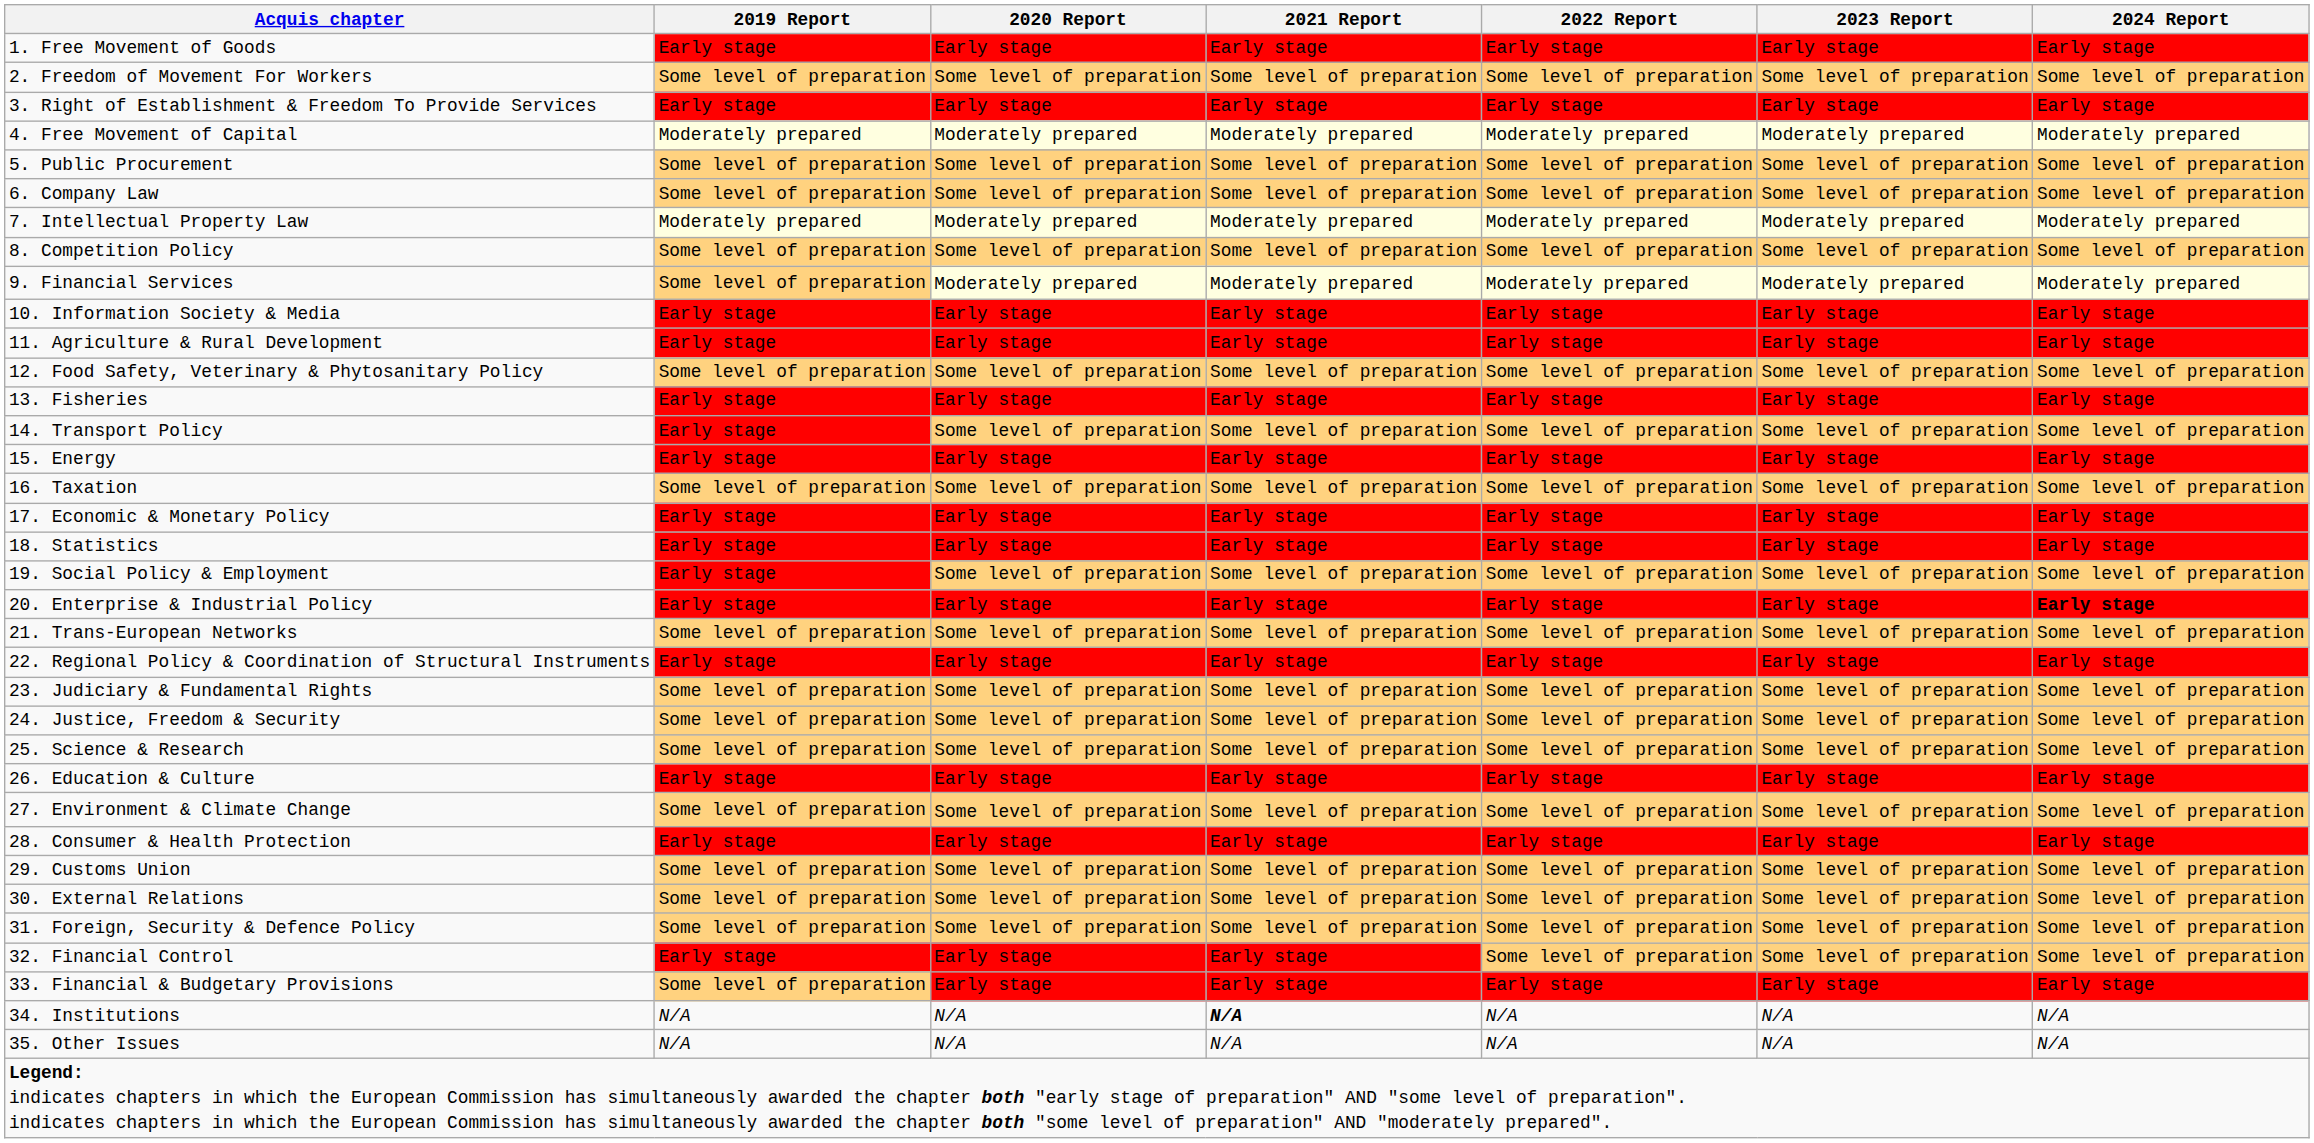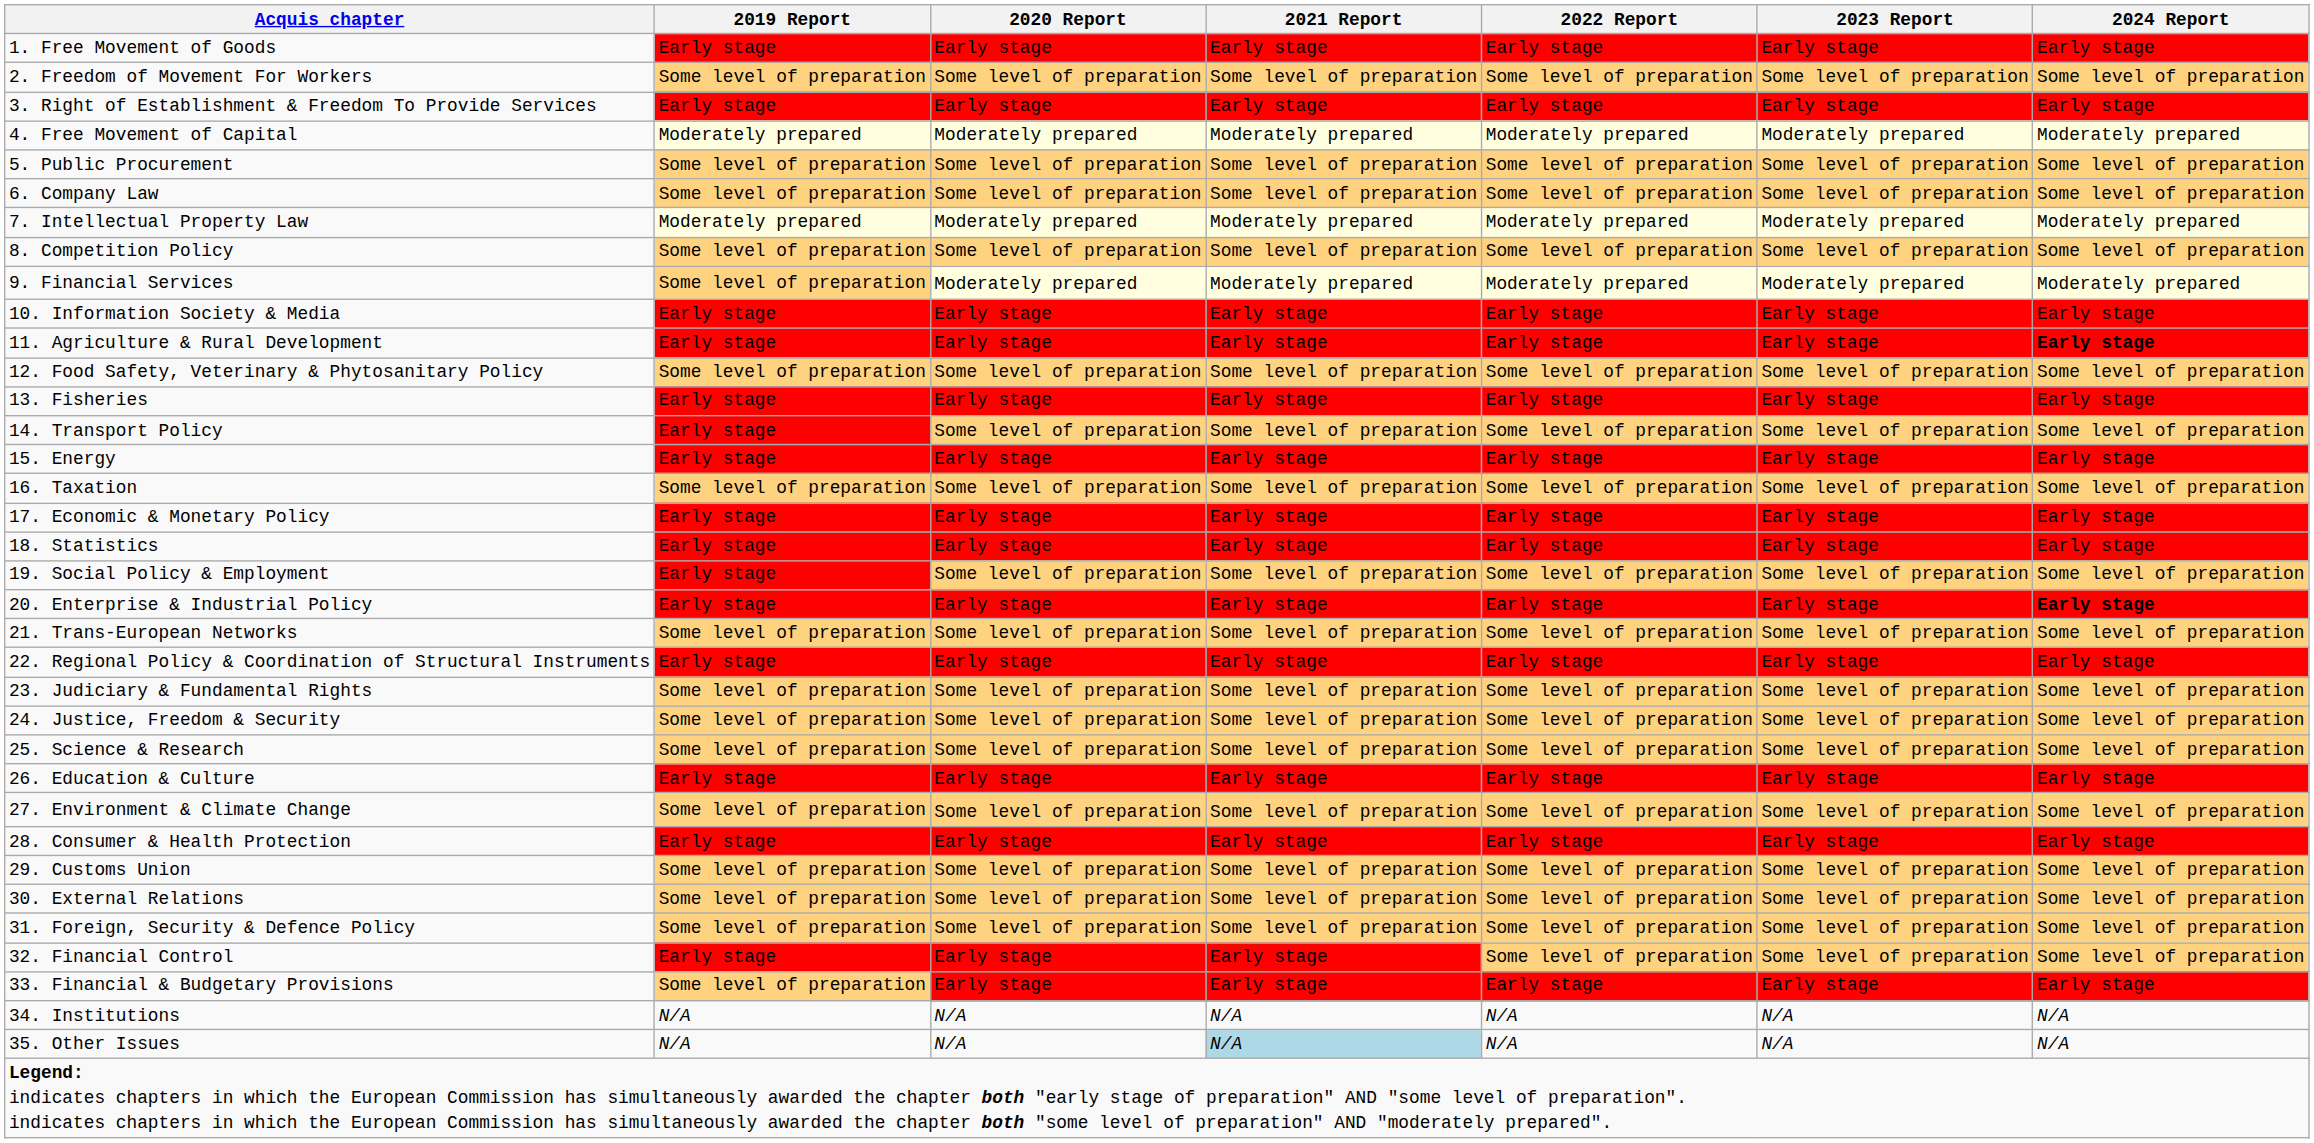(2096, 343) normal -> (2096, 343) bold
(1226, 1015) bold -> (1226, 1015) normal
(1226, 1044) no background -> (1226, 1044) lightblue background
